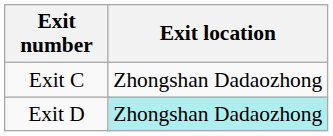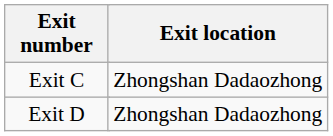(218, 113) paleturquoise background -> (218, 113) no background
